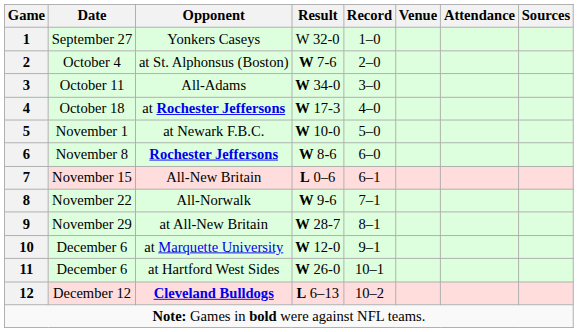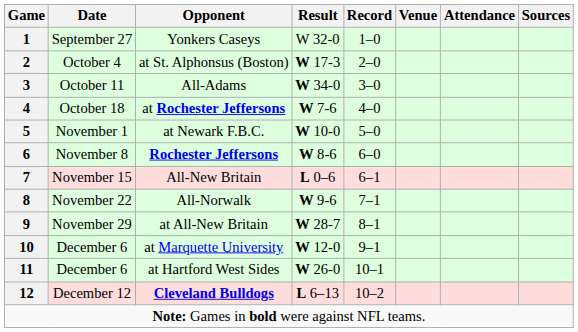(318, 62) W 7-6 -> (318, 62) W 17-3
(318, 108) W 17-3 -> (318, 108) W 7-6
